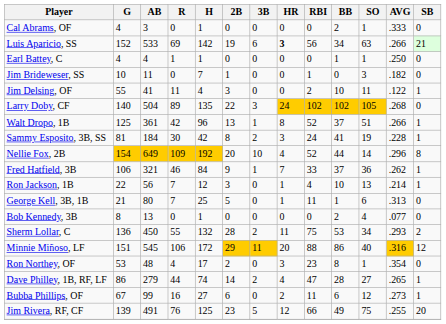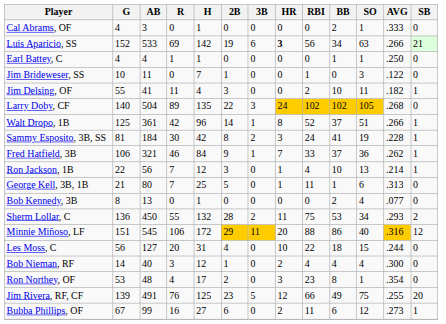(397, 75) .182 -> (395, 75) .122
(397, 91) .122 -> (395, 91) .182
(230, 122) 13 -> (228, 122) 14
- row: (36, 153)
+ row: (32, 248)
+ row: (40, 264)
- row: (57, 279)
rows swapped: (45, 295) <-> (45, 311)
